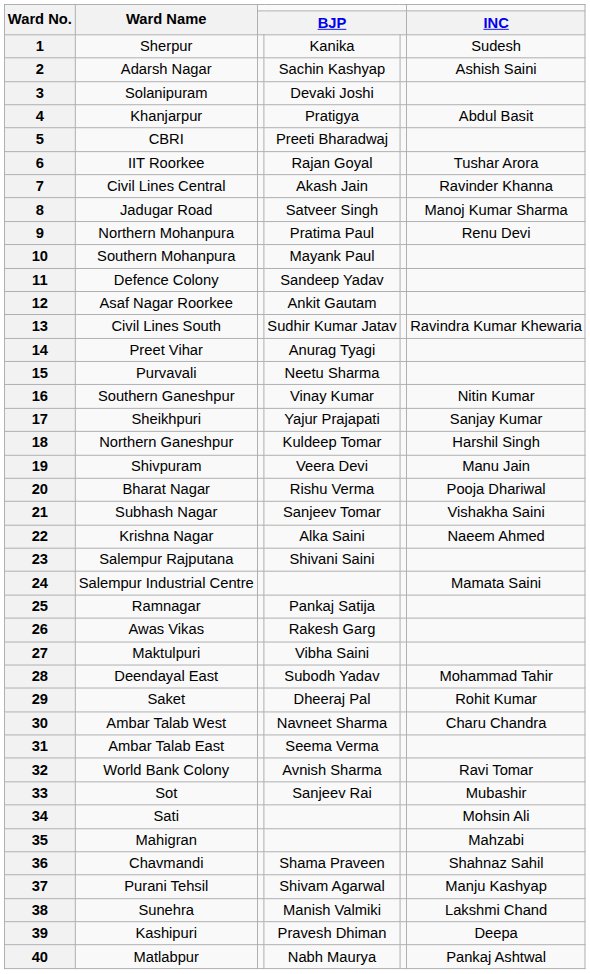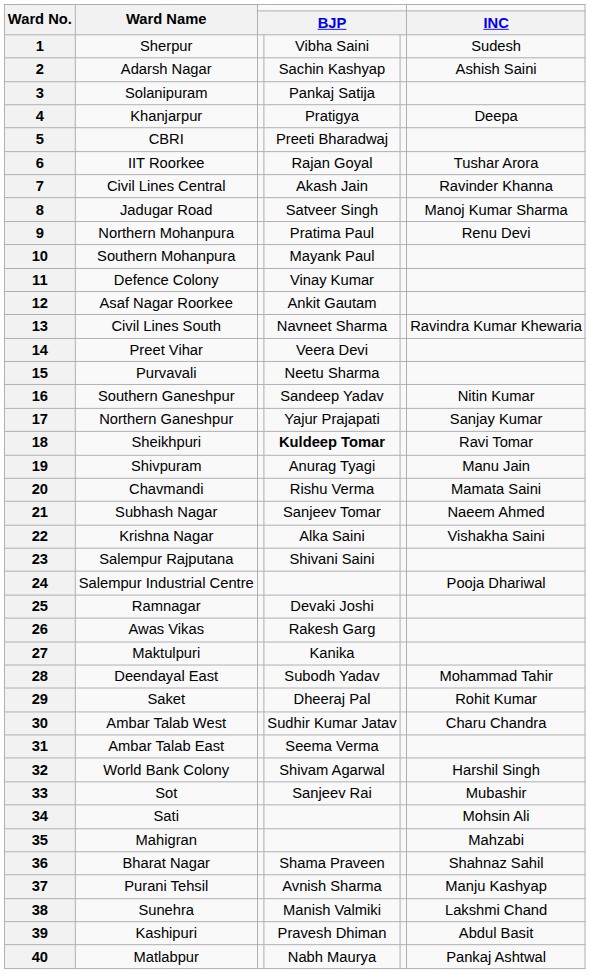(332, 46) Kanika -> (332, 46) Vibha Saini
(332, 92) Devaki Joshi -> (332, 92) Pankaj Satija
(496, 116) Abdul Basit -> (496, 116) Deepa
(332, 279) Sandeep Yadav -> (332, 279) Vinay Kumar
(332, 326) Sudhir Kumar Jatav -> (332, 326) Navneet Sharma
(332, 349) Anurag Tyagi -> (332, 349) Veera Devi
(332, 396) Vinay Kumar -> (332, 396) Sandeep Yadav
(166, 419) Sheikhpuri -> (166, 419) Northern Ganeshpur
(166, 443) Northern Ganeshpur -> (166, 443) Sheikhpuri
(332, 443) normal -> (332, 443) bold
(496, 443) Harshil Singh -> (496, 443) Ravi Tomar
(332, 466) Veera Devi -> (332, 466) Anurag Tyagi
(166, 489) Bharat Nagar -> (166, 489) Chavmandi
(496, 489) Pooja Dhariwal -> (496, 489) Mamata Saini
(496, 513) Vishakha Saini -> (496, 513) Naeem Ahmed
(496, 536) Naeem Ahmed -> (496, 536) Vishakha Saini
(496, 583) Mamata Saini -> (496, 583) Pooja Dhariwal
(332, 606) Pankaj Satija -> (332, 606) Devaki Joshi
(332, 653) Vibha Saini -> (332, 653) Kanika
(332, 723) Navneet Sharma -> (332, 723) Sudhir Kumar Jatav
(332, 769) Avnish Sharma -> (332, 769) Shivam Agarwal
(496, 769) Ravi Tomar -> (496, 769) Harshil Singh
(166, 863) Chavmandi -> (166, 863) Bharat Nagar
(332, 886) Shivam Agarwal -> (332, 886) Avnish Sharma
(496, 933) Deepa -> (496, 933) Abdul Basit
